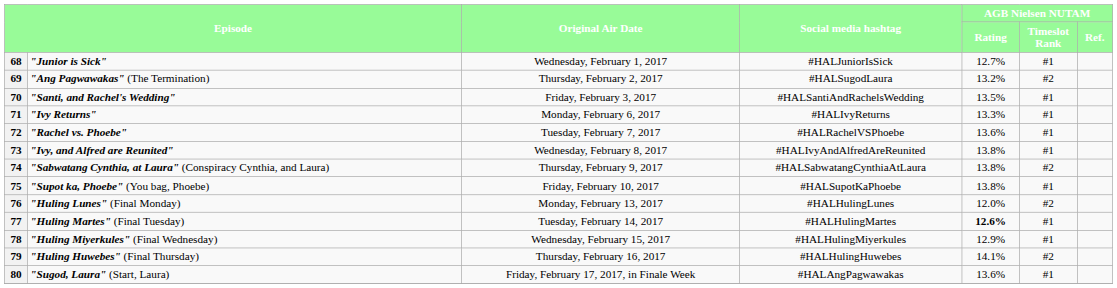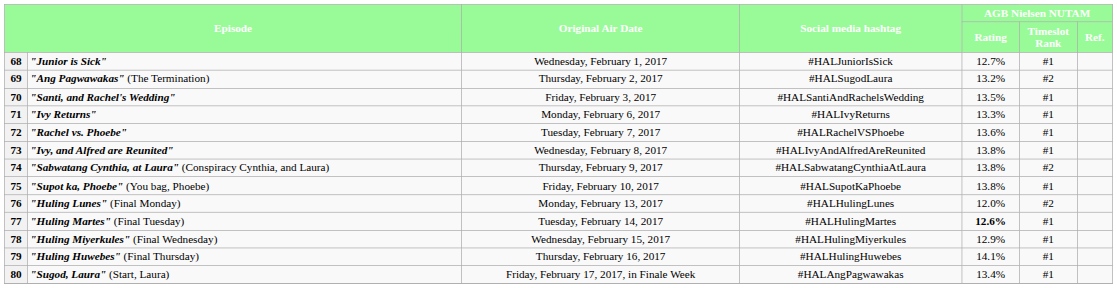(1048, 256) #2 -> (1048, 256) #1
(991, 274) 13.6% -> (991, 274) 13.4%
